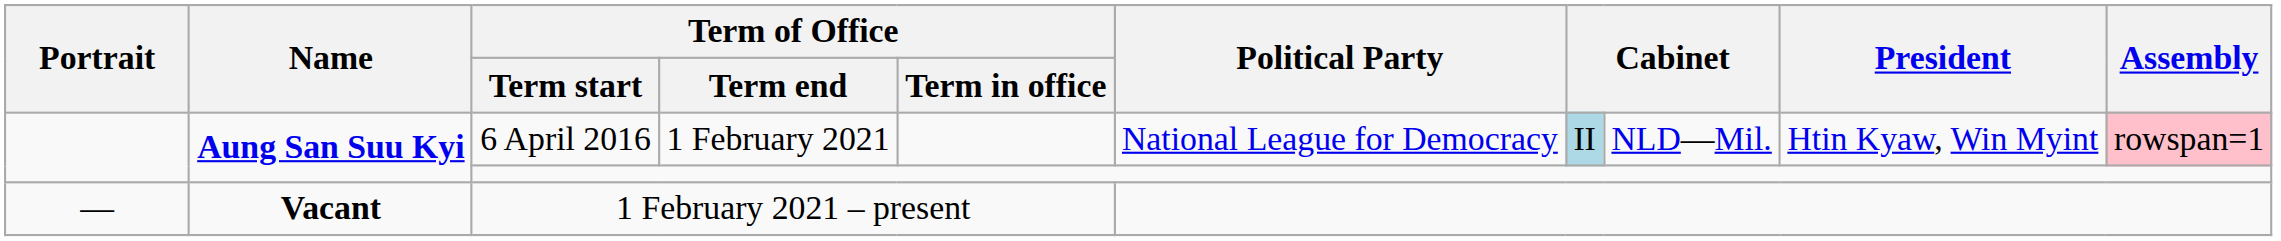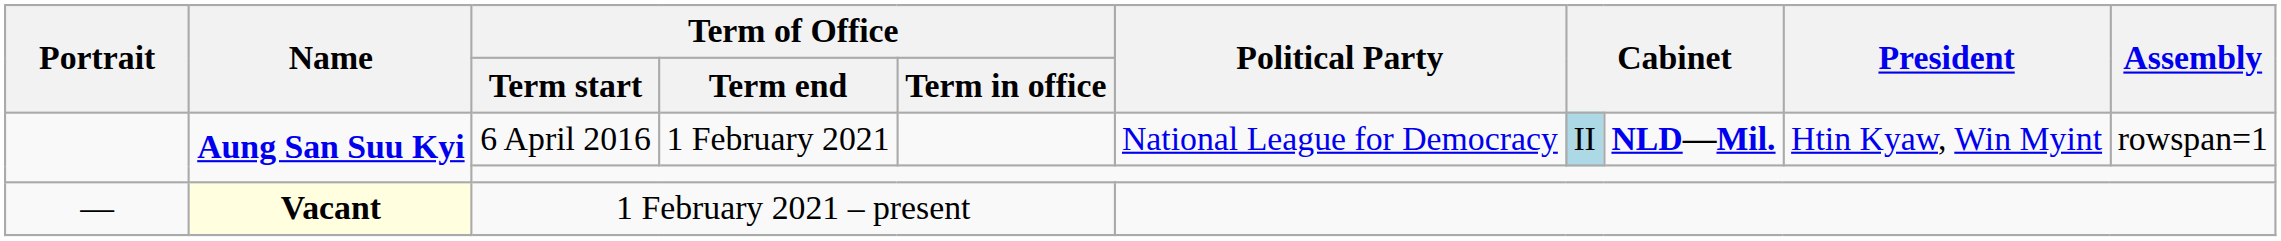(1692, 138) normal -> (1693, 138) bold
(2189, 138) pink background -> (2193, 138) no background
(331, 207) no background -> (331, 207) lightyellow background
